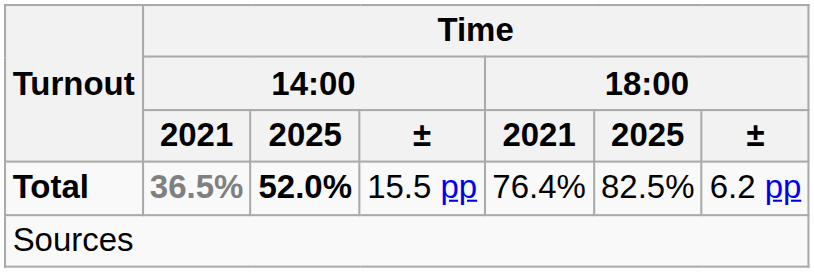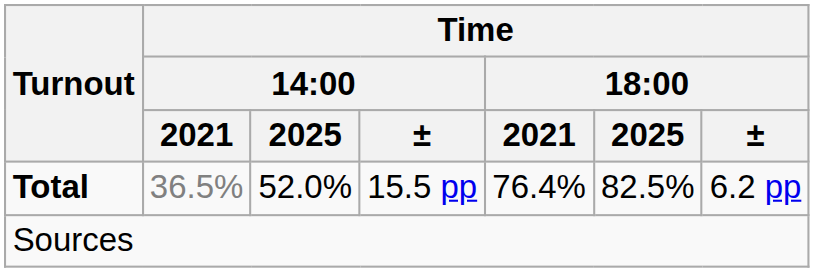(197, 187) bold -> (197, 187) normal
(305, 187) bold -> (305, 187) normal
